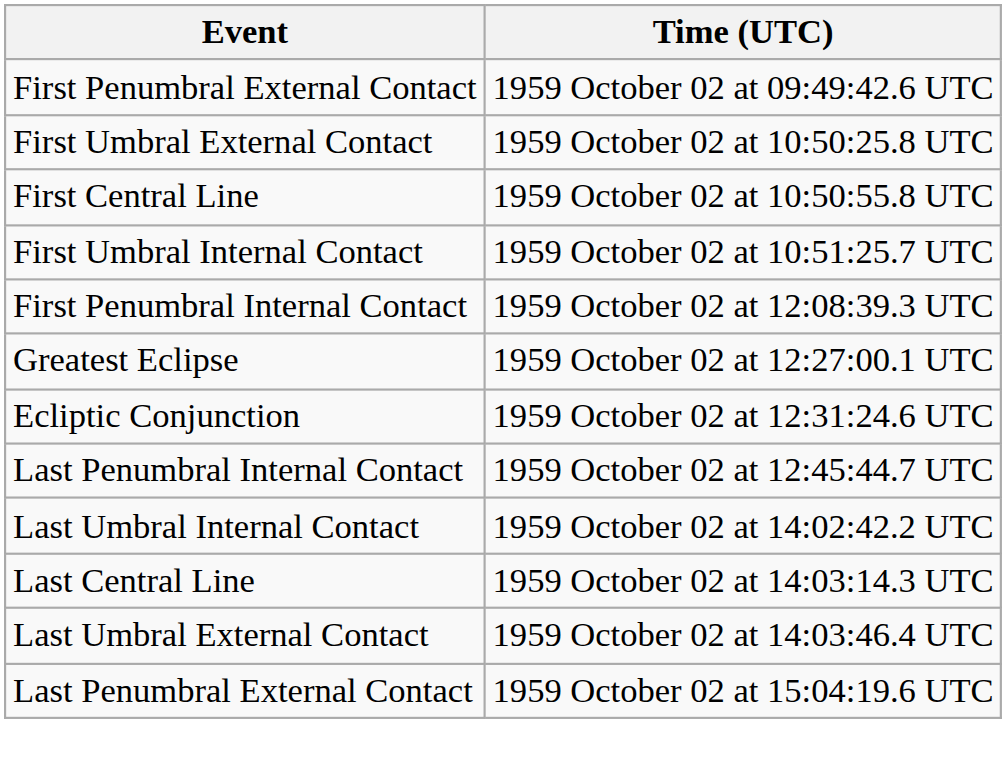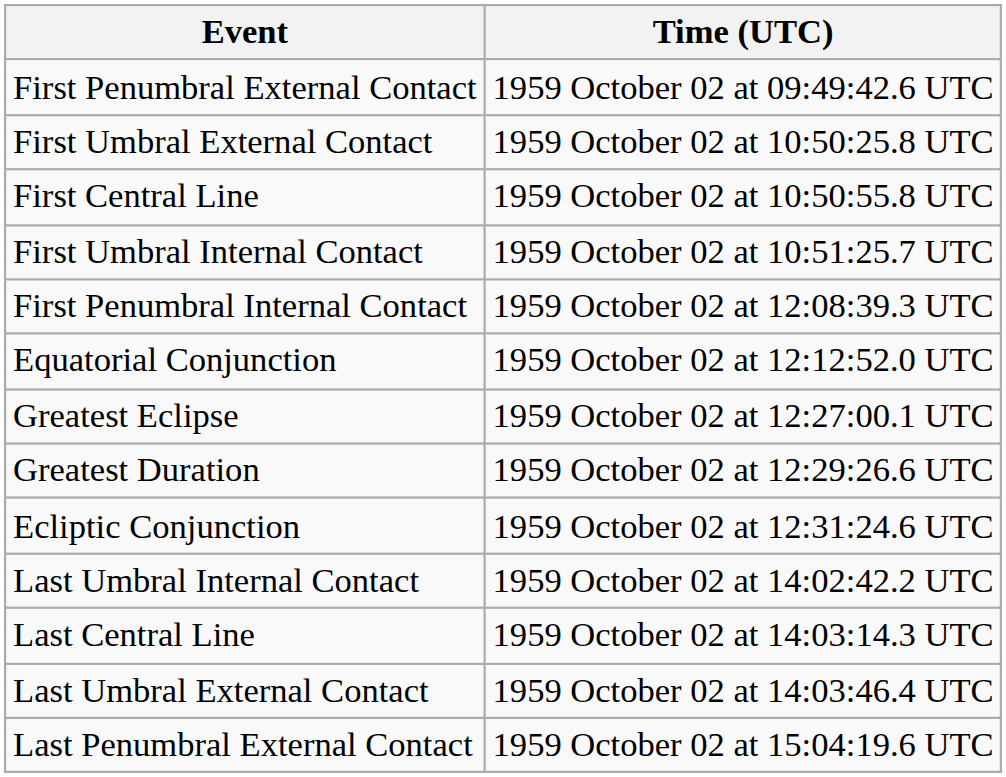+ row: (175, 360)
+ row: (136, 470)
- row: (238, 470)
